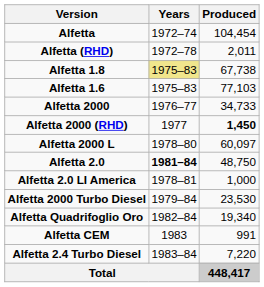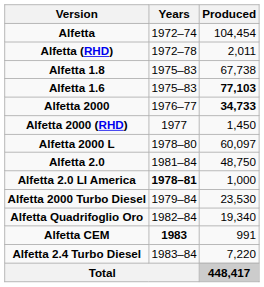(174, 70) khaki background -> (174, 70) no background
(238, 88) normal -> (238, 88) bold
(238, 106) normal -> (238, 106) bold
(241, 125) bold -> (241, 125) normal
(174, 162) bold -> (174, 162) normal
(174, 180) normal -> (174, 180) bold
(174, 235) normal -> (174, 235) bold
